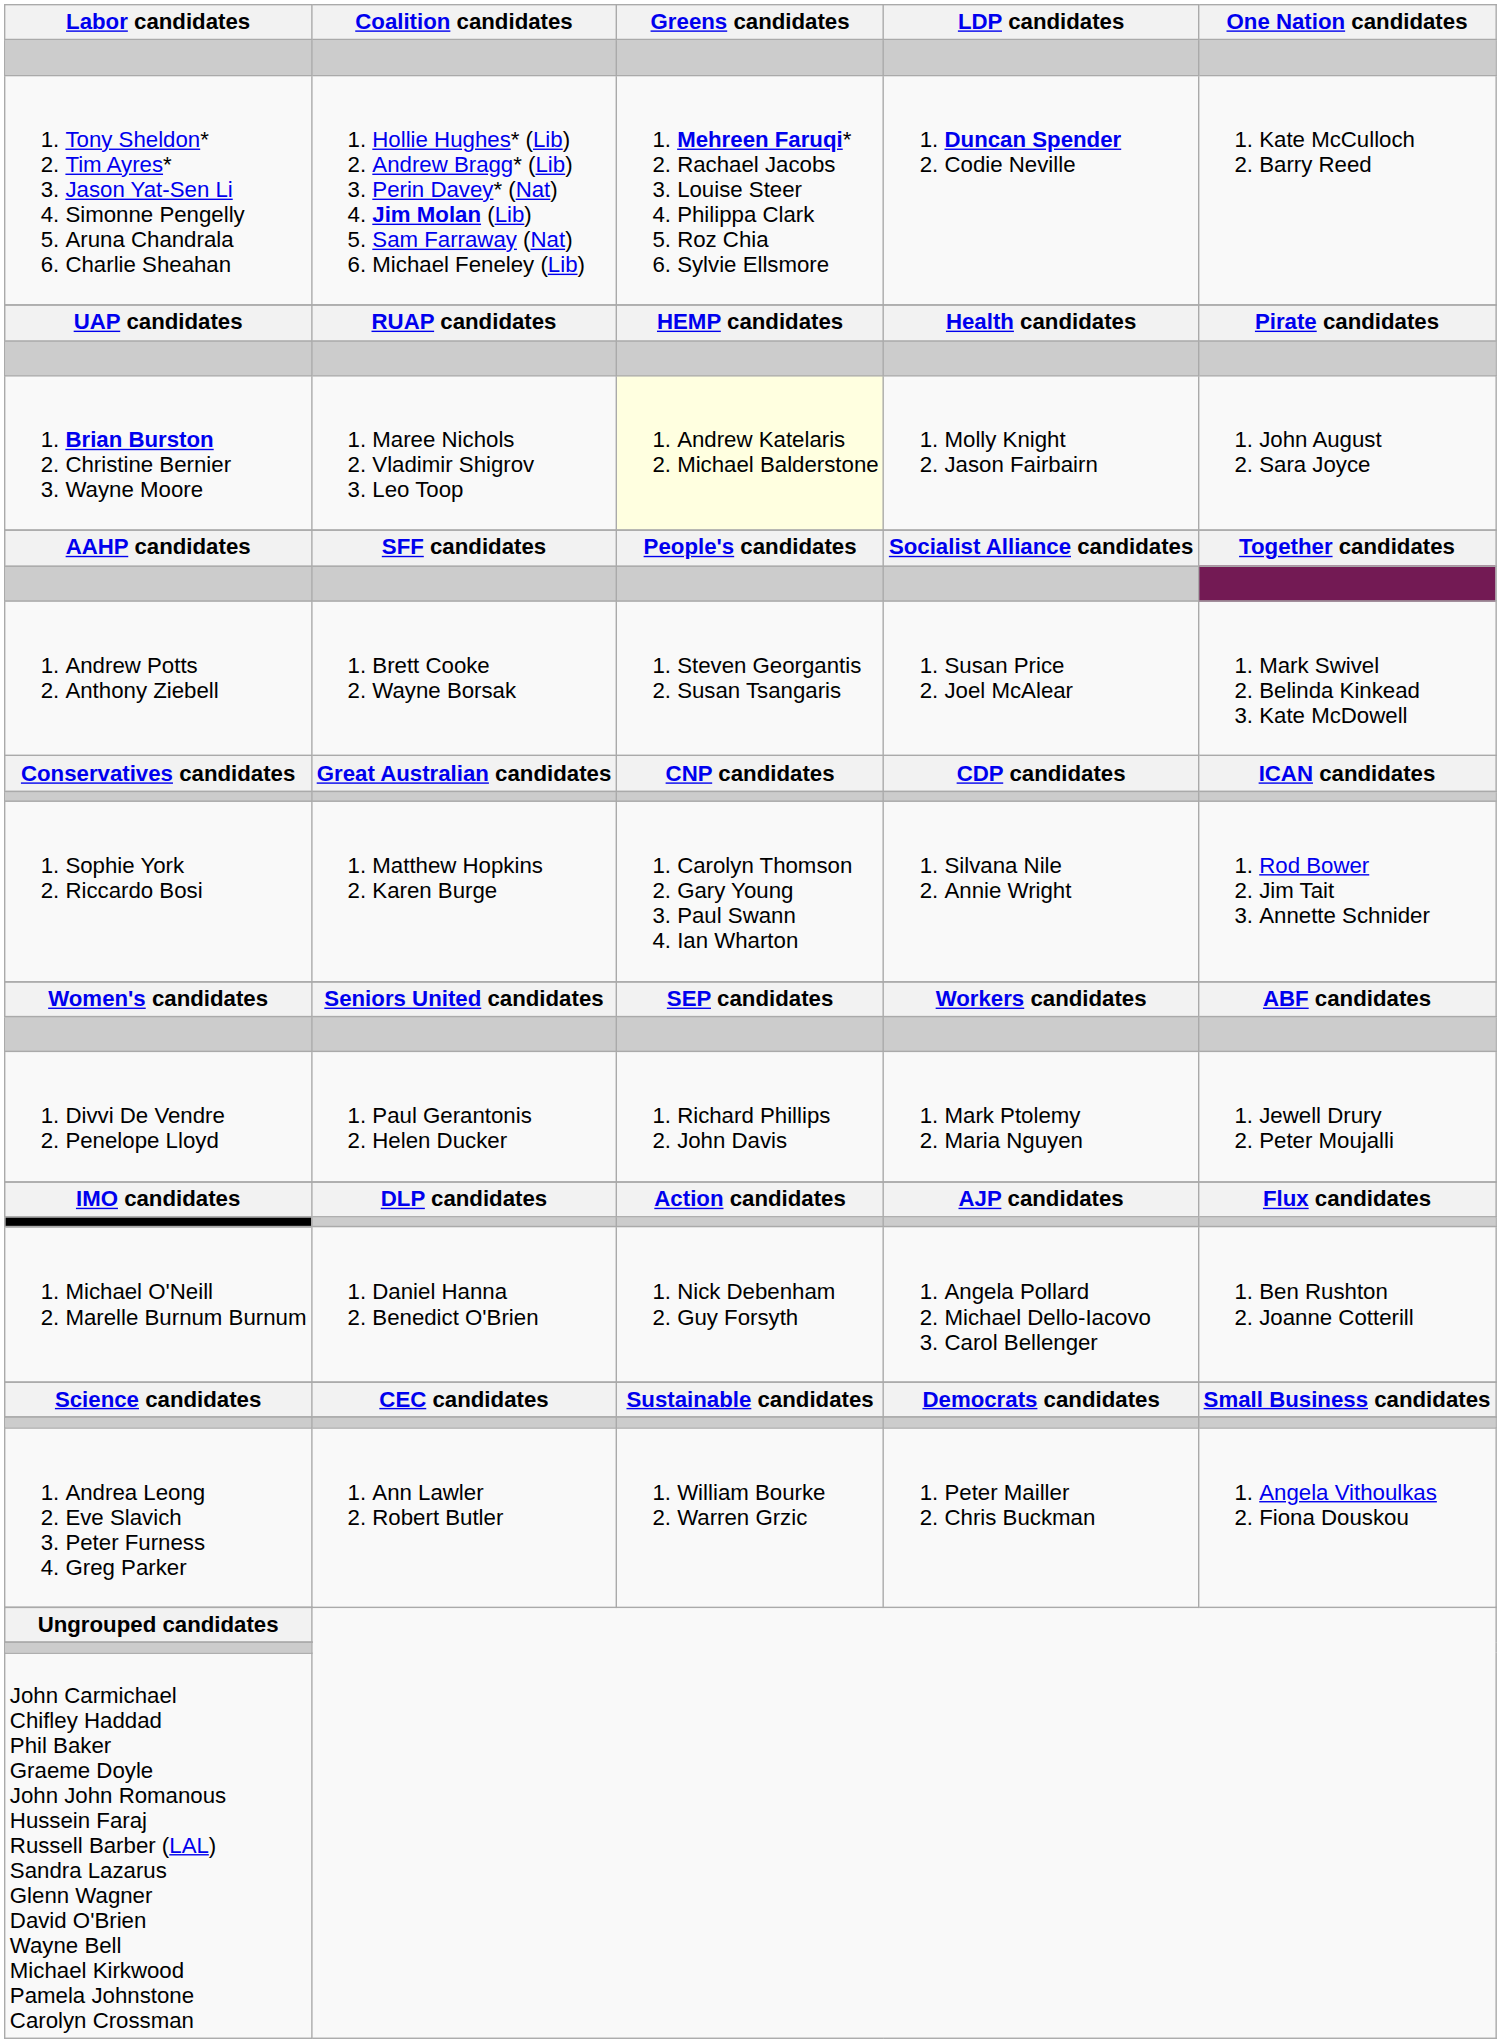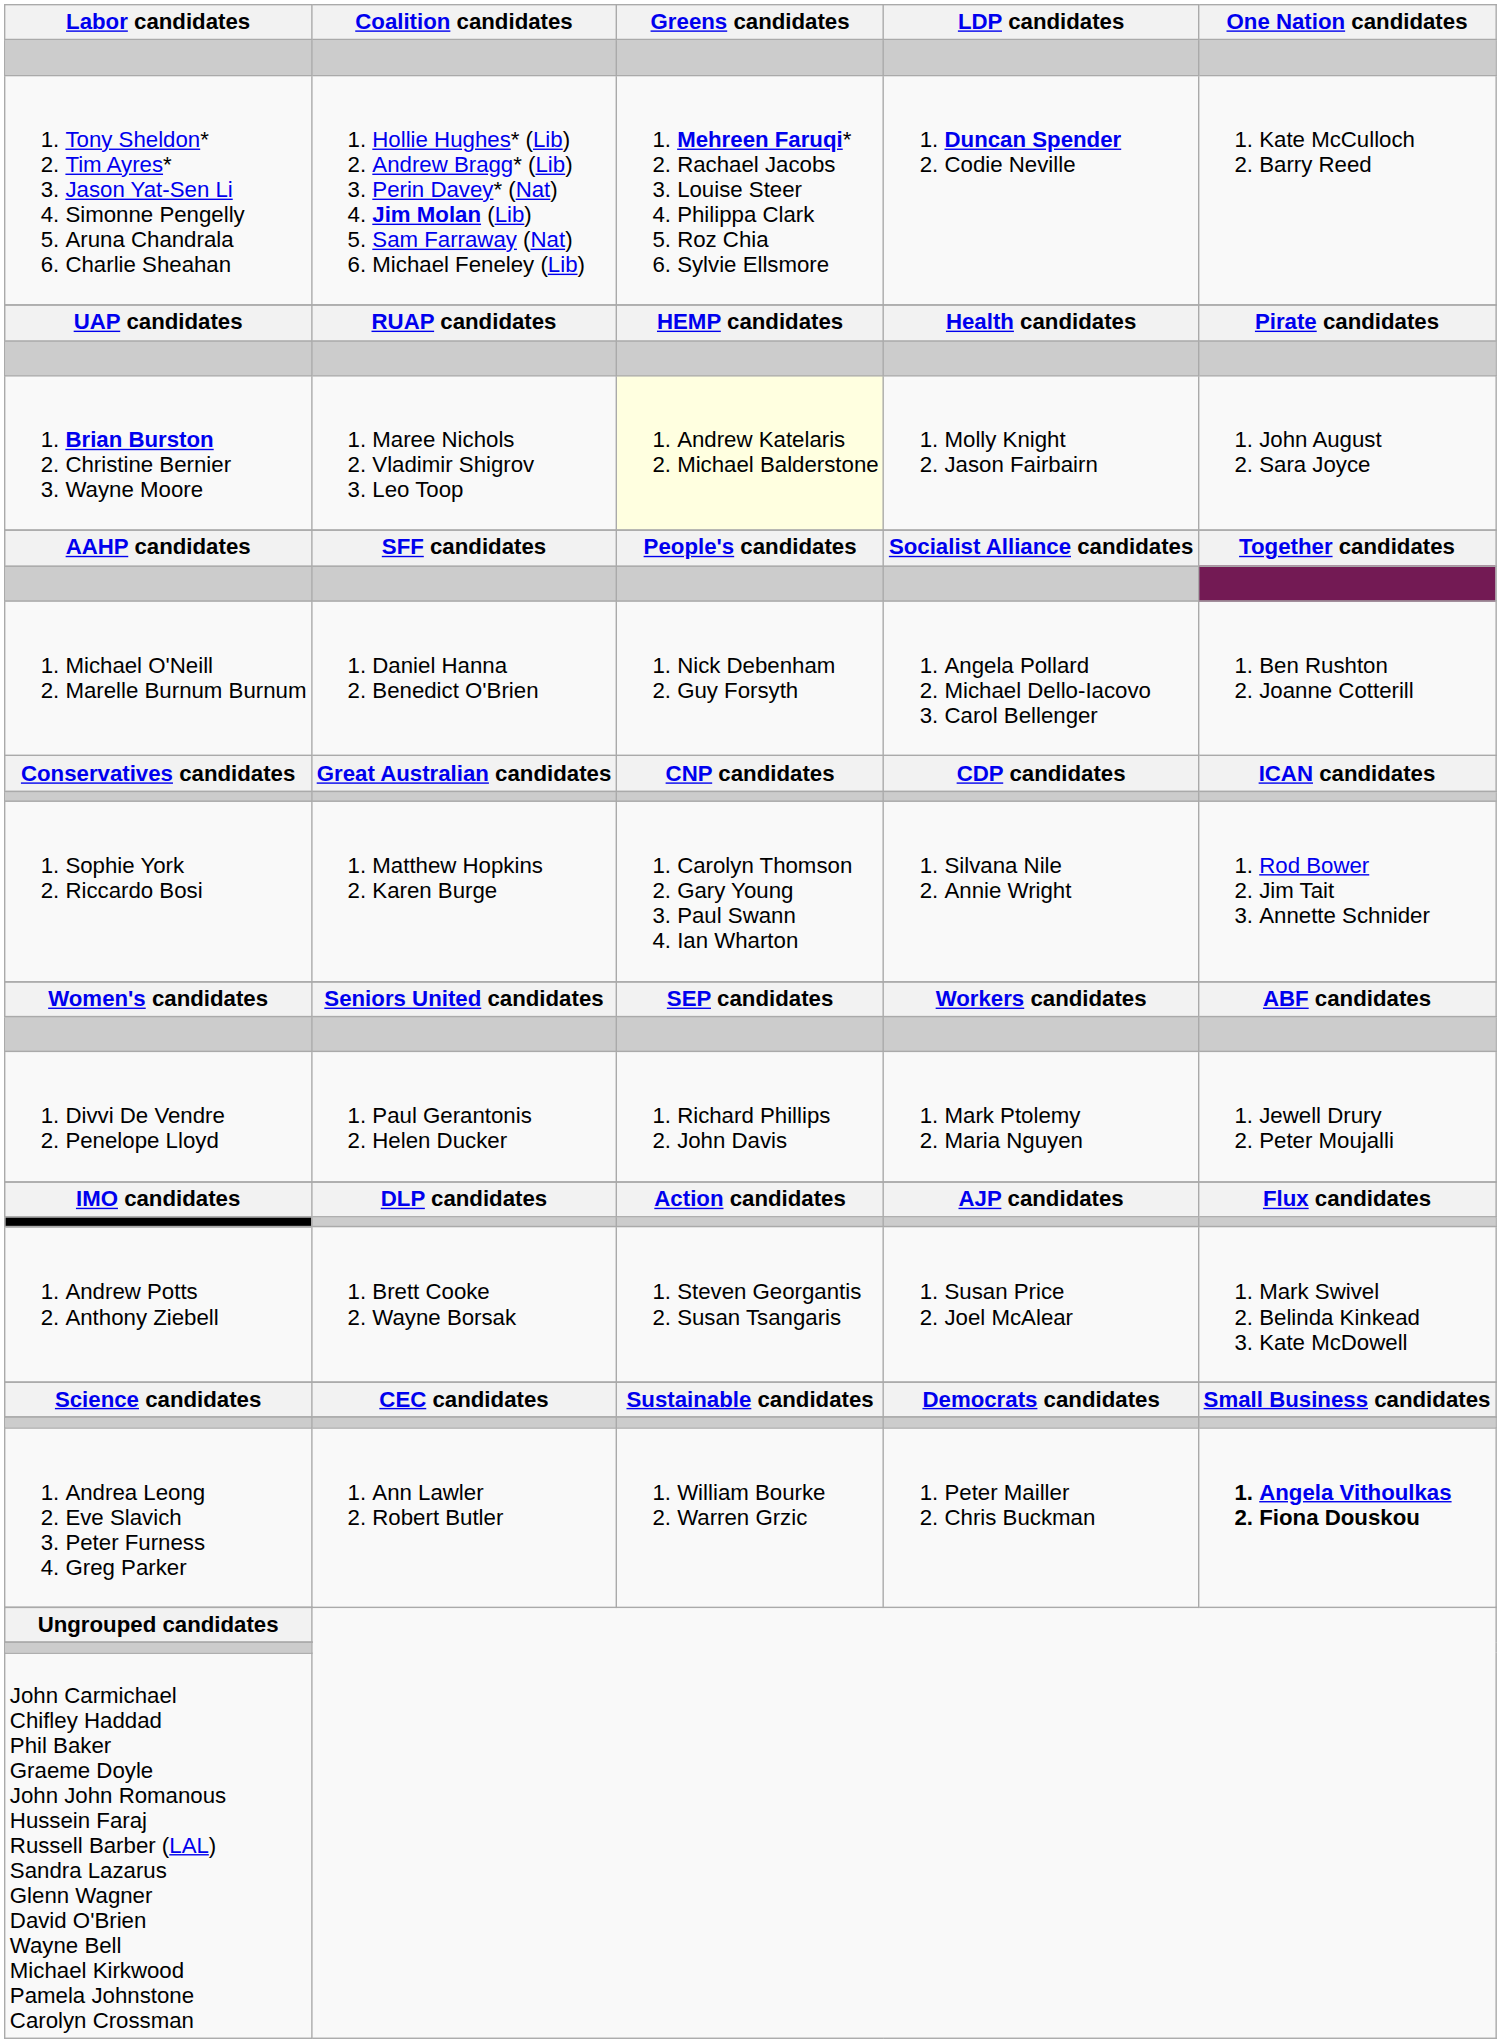rows swapped: (158, 678) <-> (158, 1304)
(1347, 1505) normal -> (1347, 1505) bold
